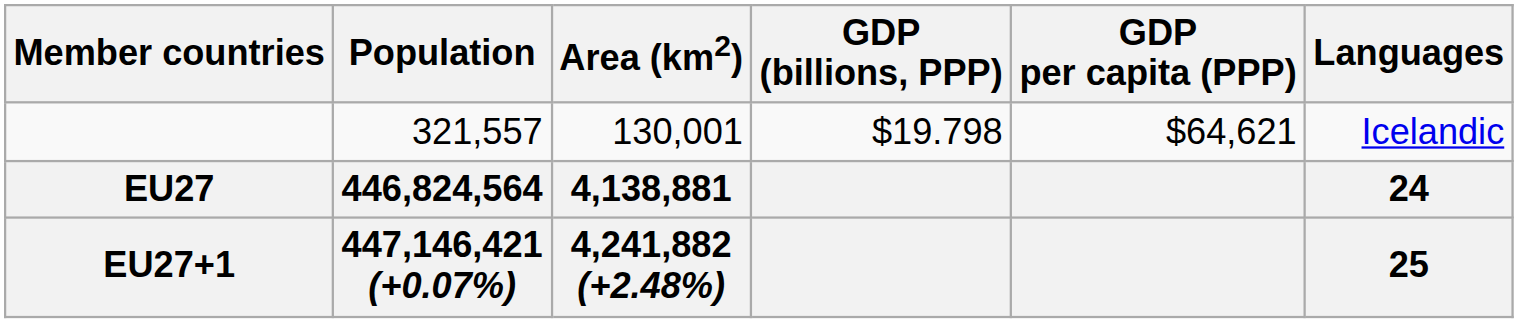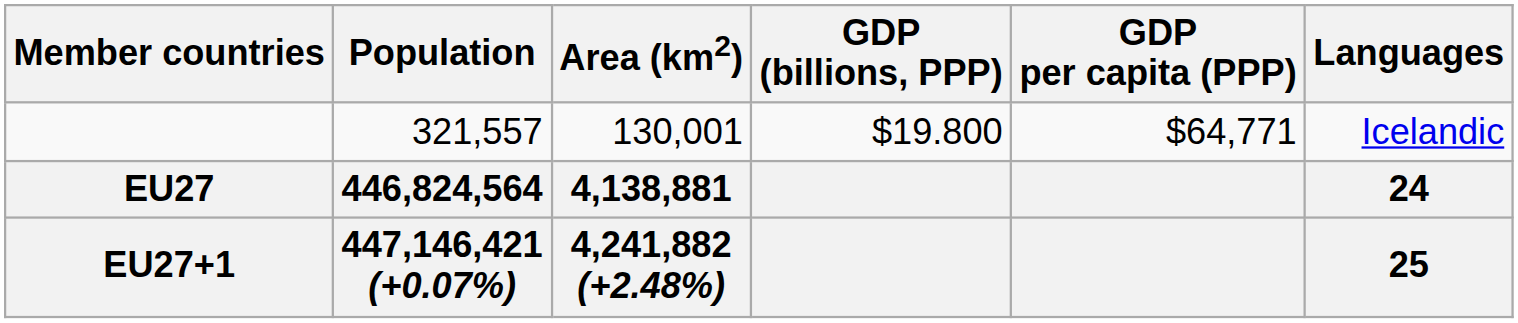(937, 131) $19.798 -> (937, 131) $19.800
(1231, 131) $64,621 -> (1231, 131) $64,771
